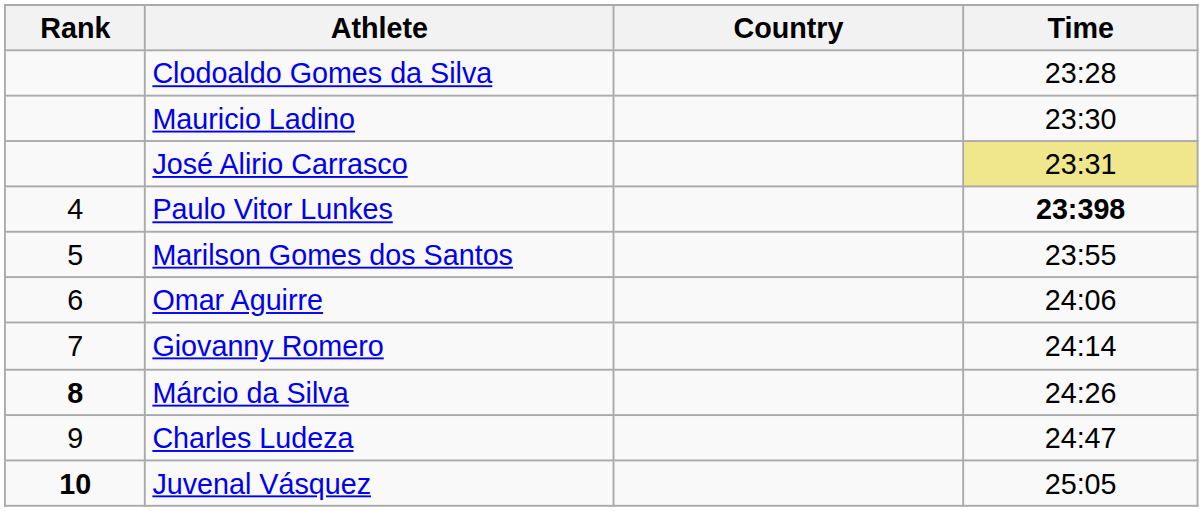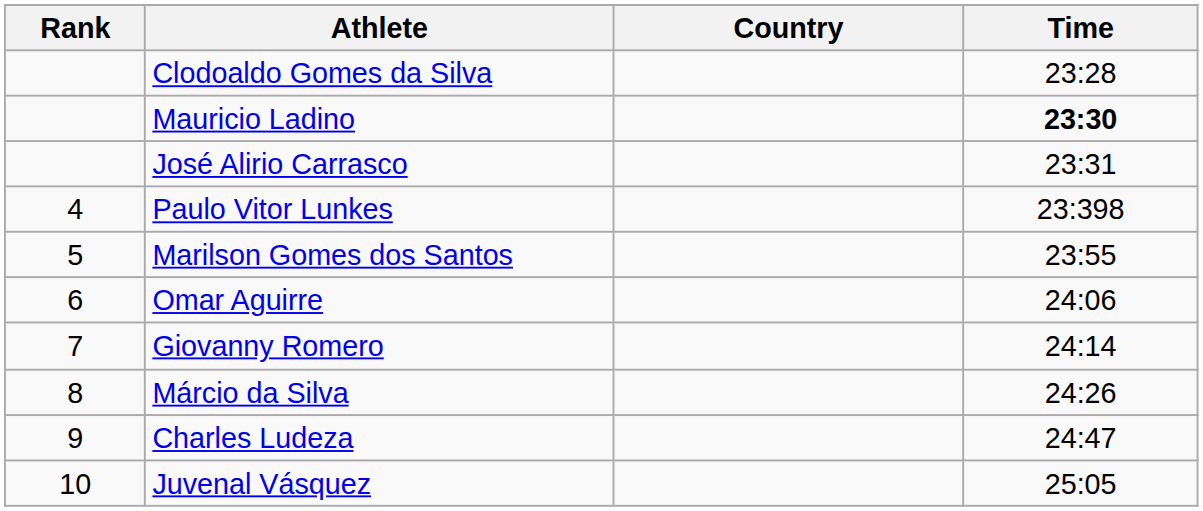(1081, 119) normal -> (1081, 119) bold
(1081, 164) khaki background -> (1081, 164) no background
(1081, 210) bold -> (1081, 210) normal
(75, 392) bold -> (75, 392) normal
(75, 483) bold -> (75, 483) normal
